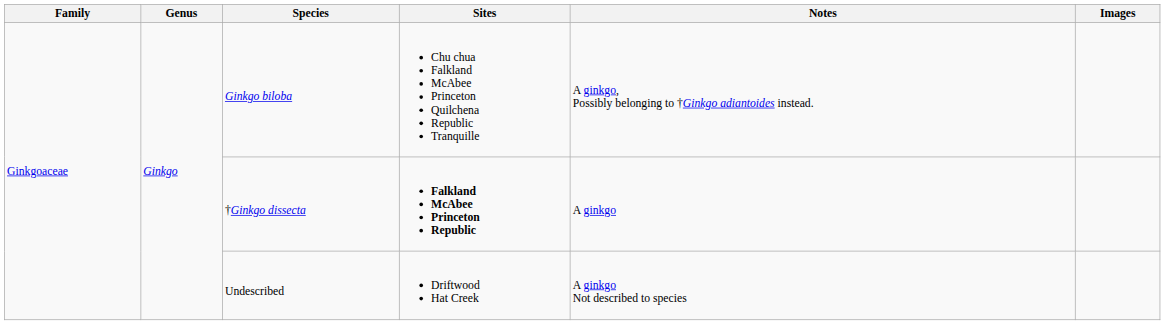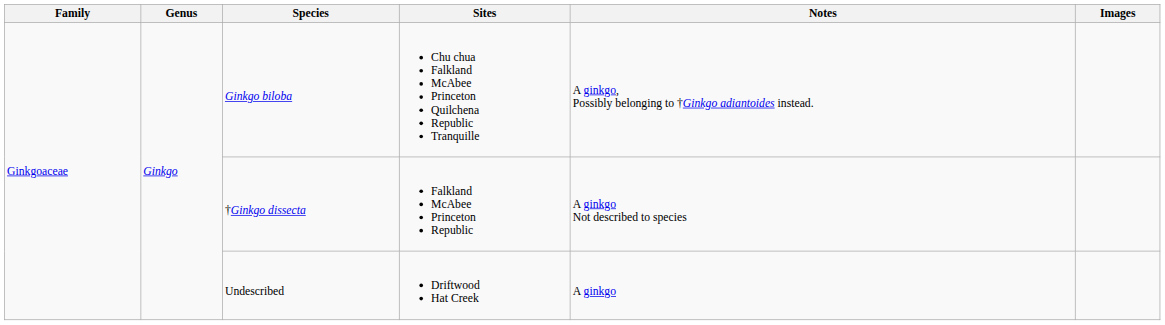(485, 211) bold -> (485, 211) normal
(594, 210) A ginkgo -> (630, 210) A ginkgo Not described to species
(630, 291) A ginkgo Not described to species -> (594, 291) A ginkgo
